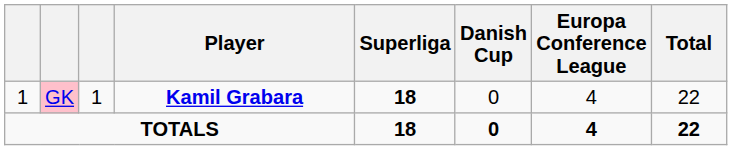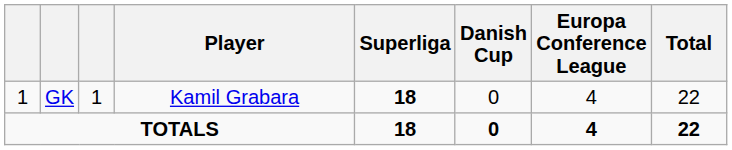(60, 97) pink background -> (60, 97) no background
(235, 97) bold -> (235, 97) normal
